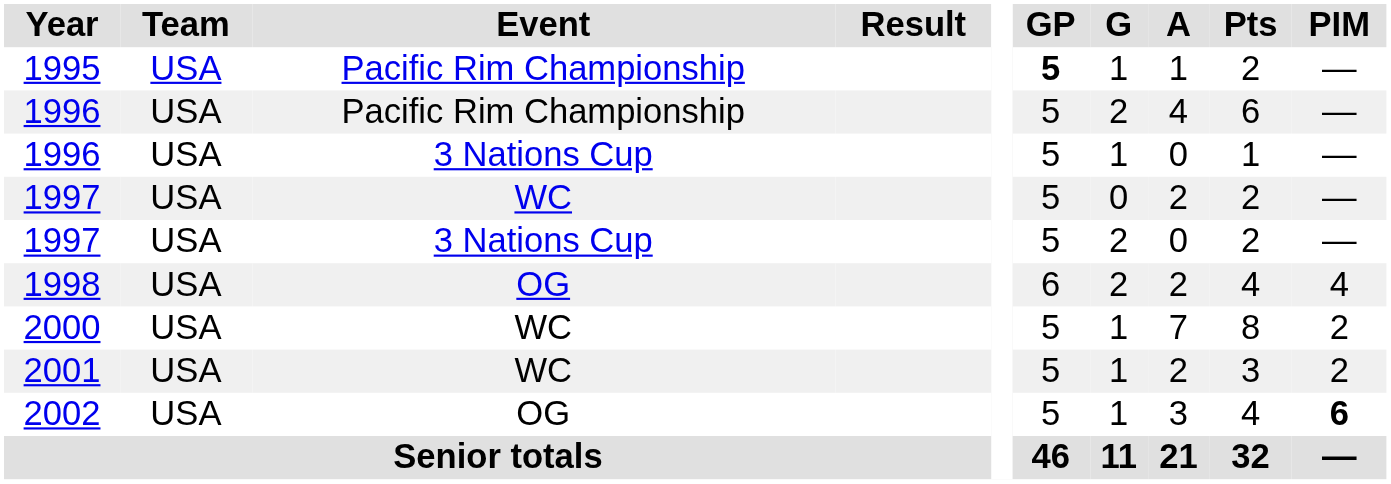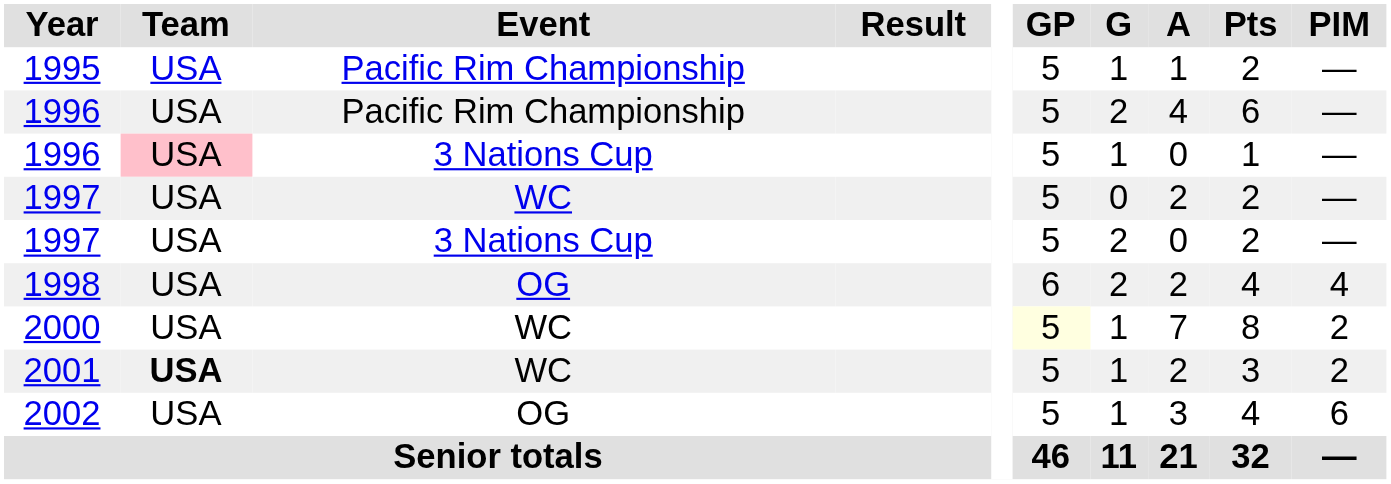(1051, 68) bold -> (1051, 68) normal
(186, 154) no background -> (186, 154) pink background
(1051, 327) no background -> (1051, 327) lightyellow background
(186, 370) normal -> (186, 370) bold
(1339, 413) bold -> (1339, 413) normal
